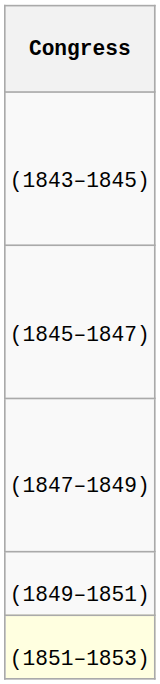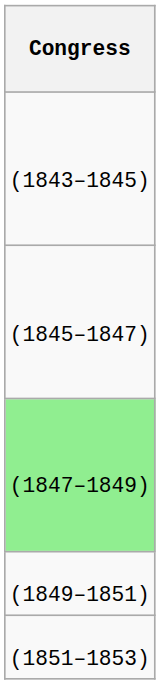(80, 487) no background -> (80, 487) lightgreen background
(80, 659) lightyellow background -> (80, 659) no background
